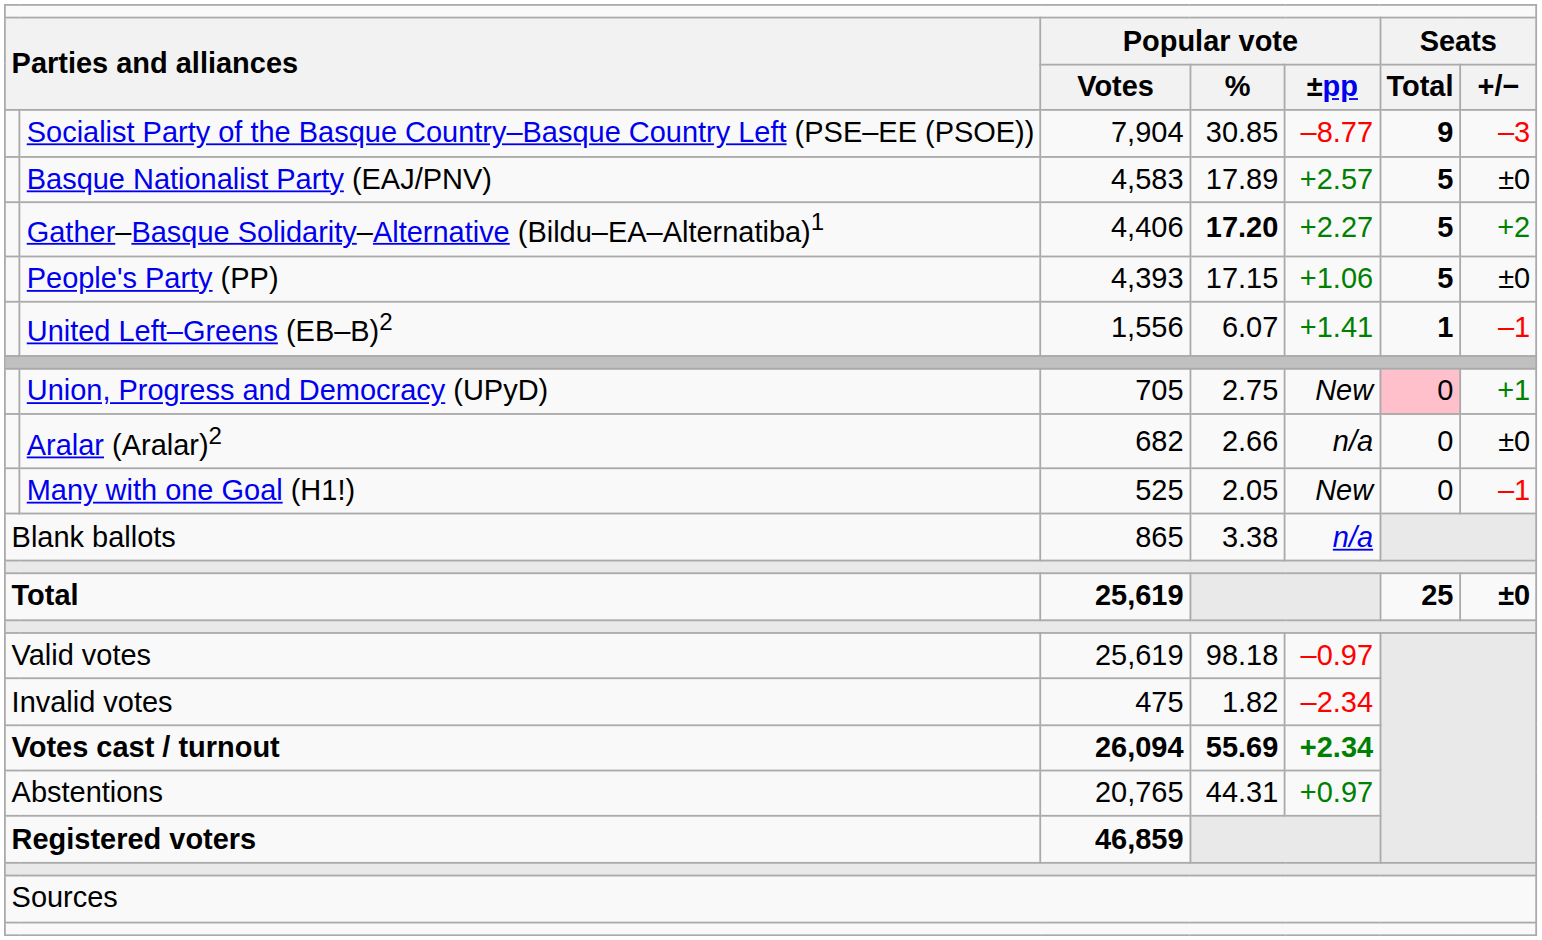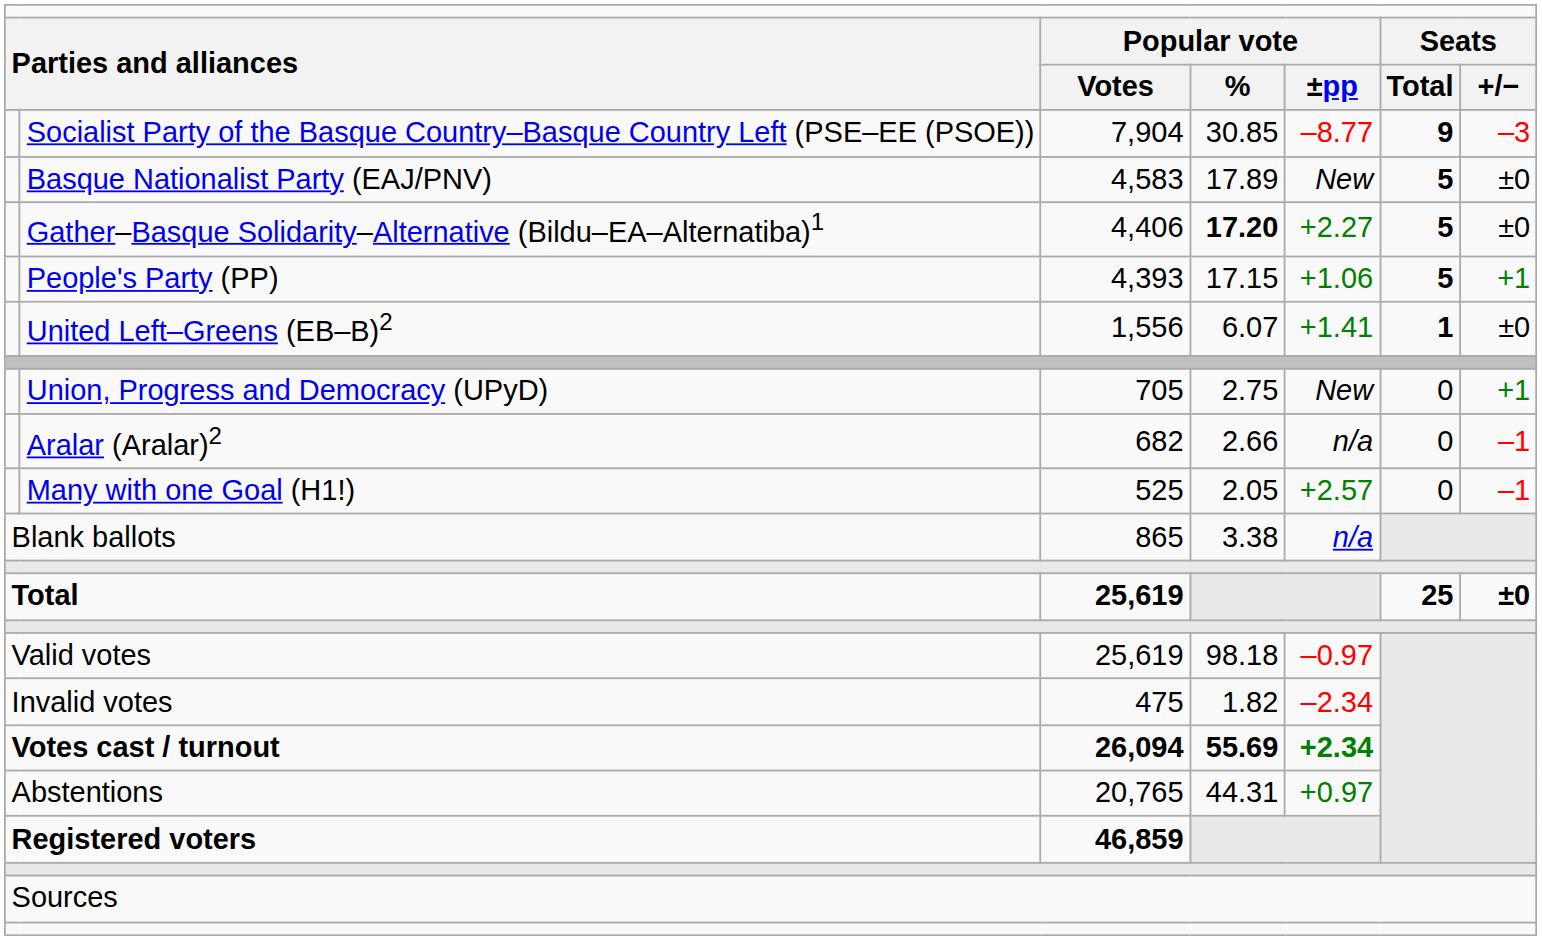(1336, 178) +2.57 -> (1344, 178) New
(1514, 228) +2 -> (1514, 228) ±0
(1514, 278) ±0 -> (1514, 278) +1
(1514, 328) –1 -> (1514, 328) ±0
(1445, 391) pink background -> (1445, 391) no background
(1514, 441) ±0 -> (1514, 441) –1
(1344, 491) New -> (1336, 491) +2.57
